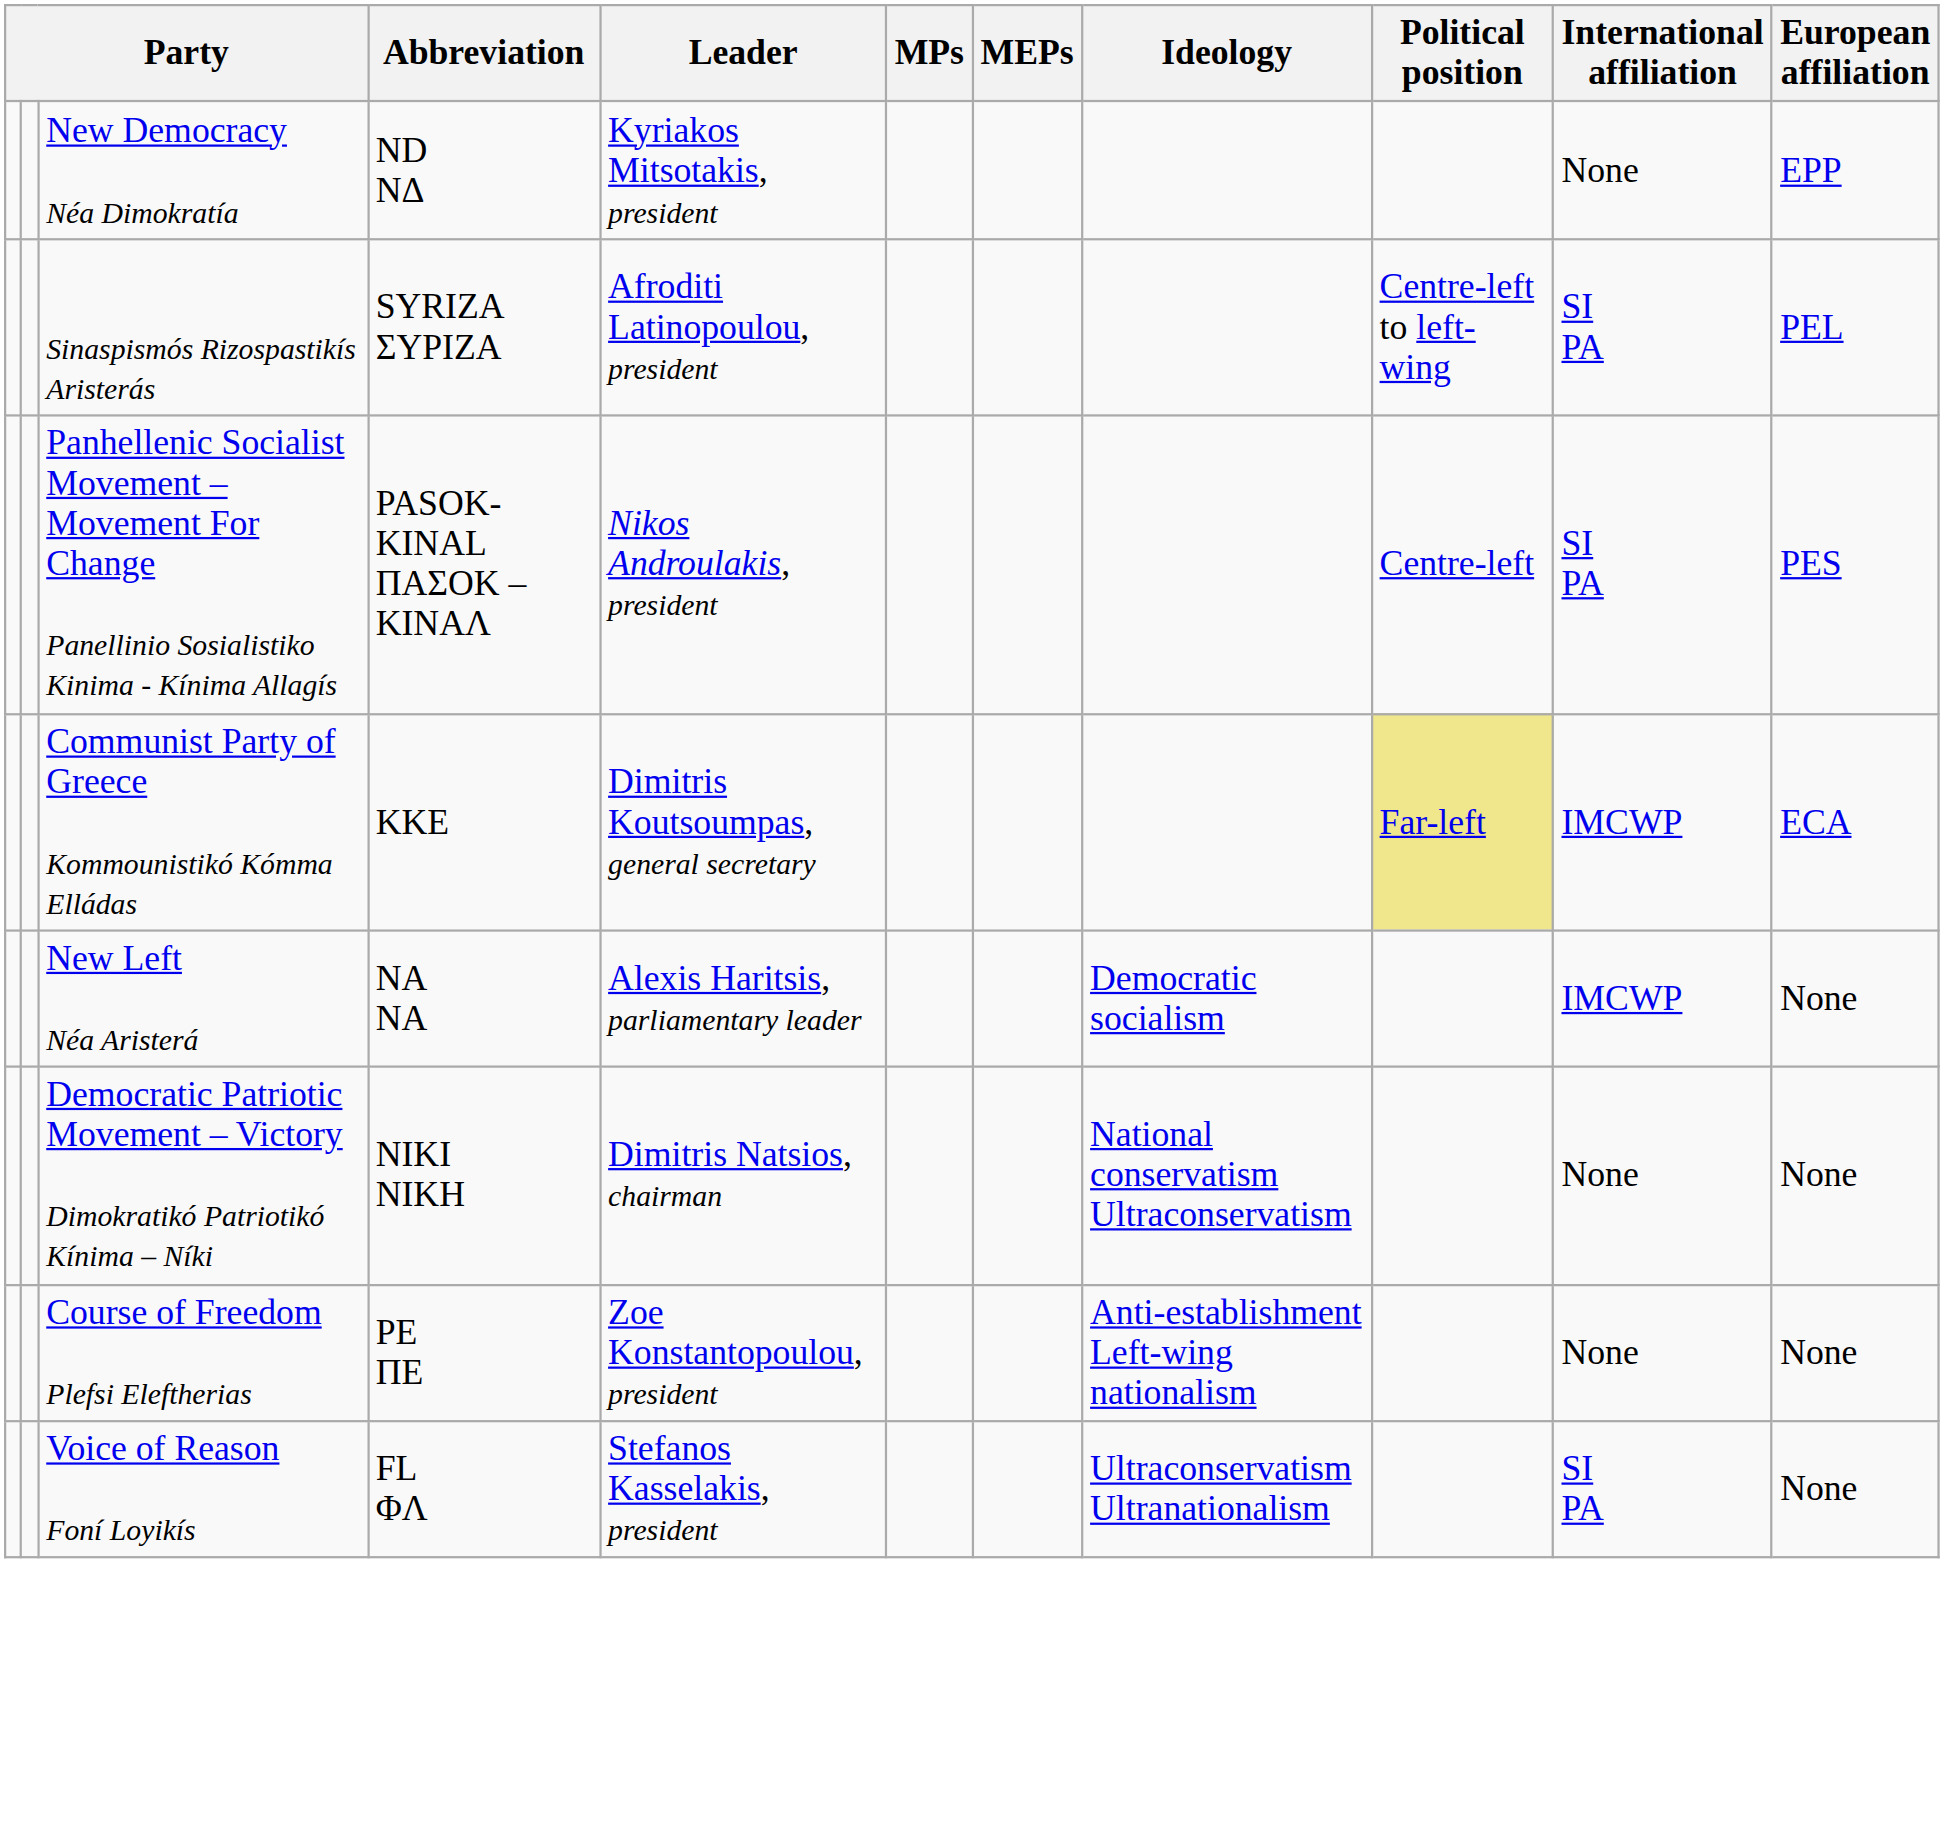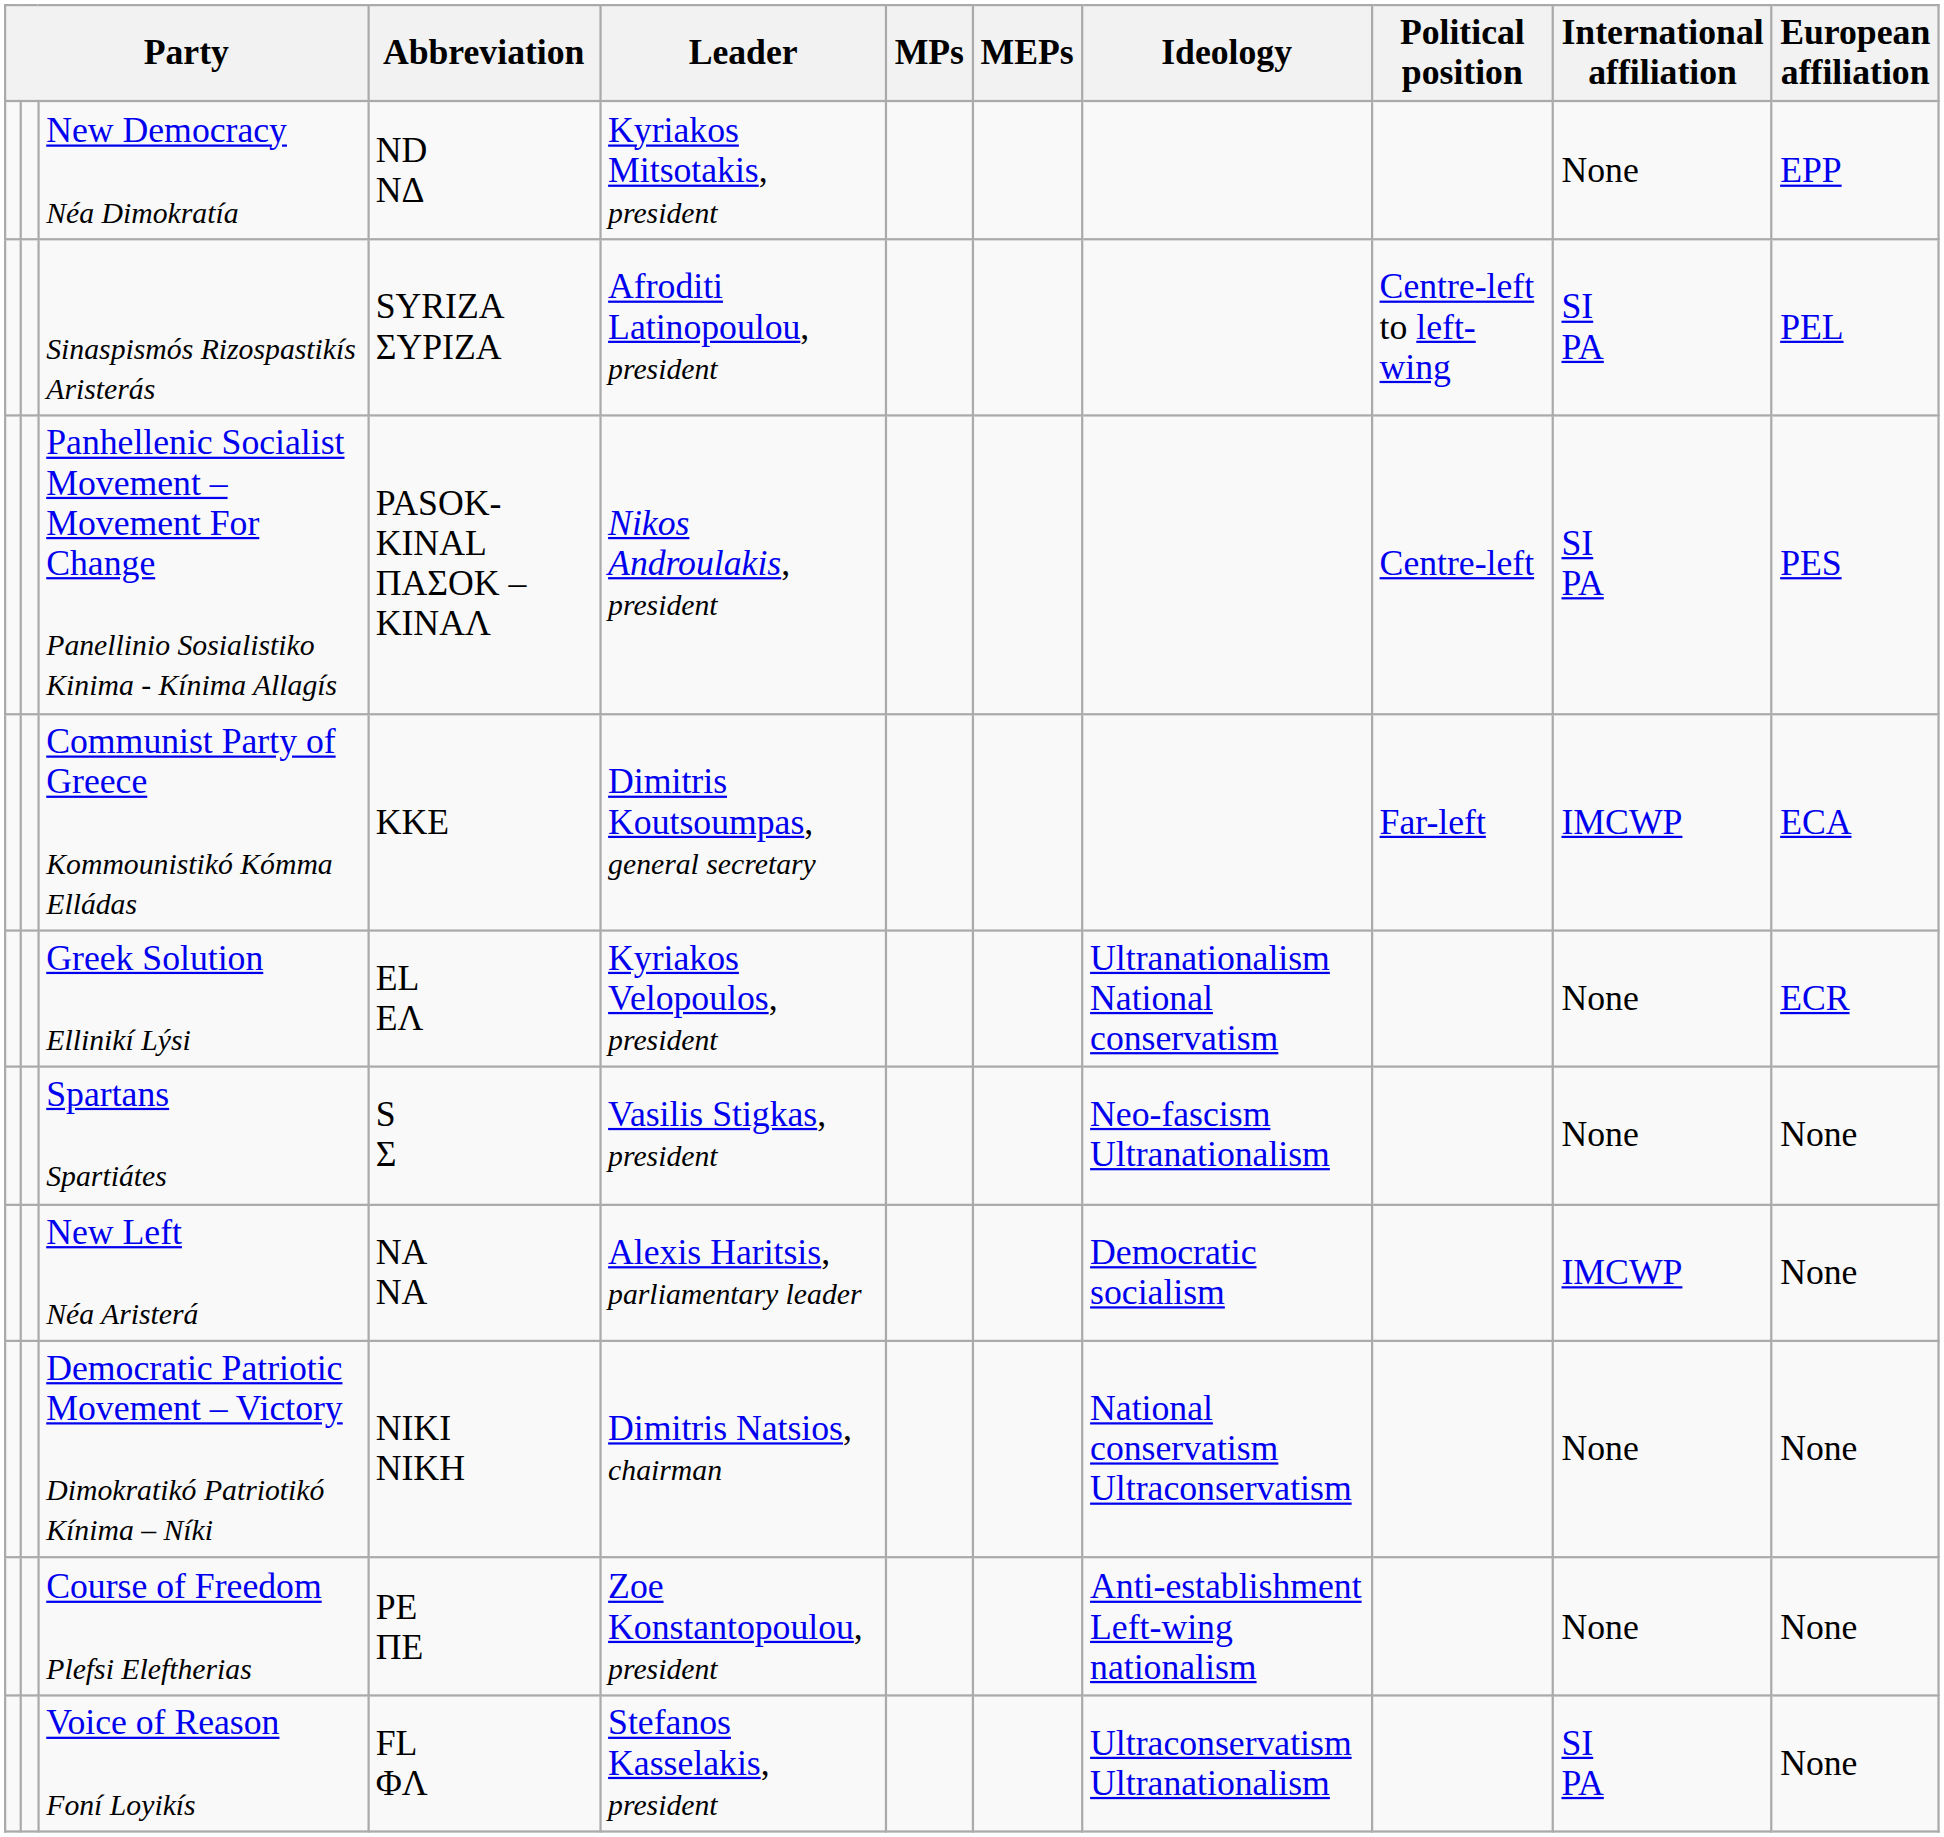(1433, 821) khaki background -> (1433, 821) no background
+ row: (155, 998)
+ row: (108, 1134)
